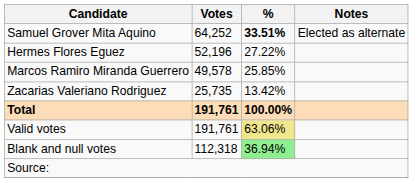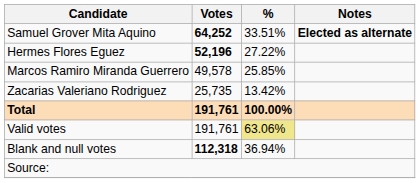(213, 33) normal -> (213, 33) bold
(265, 33) bold -> (265, 33) normal
(351, 33) normal -> (355, 33) bold
(213, 52) normal -> (213, 52) bold
(216, 149) normal -> (216, 149) bold
(265, 149) lightgreen background -> (265, 149) no background
